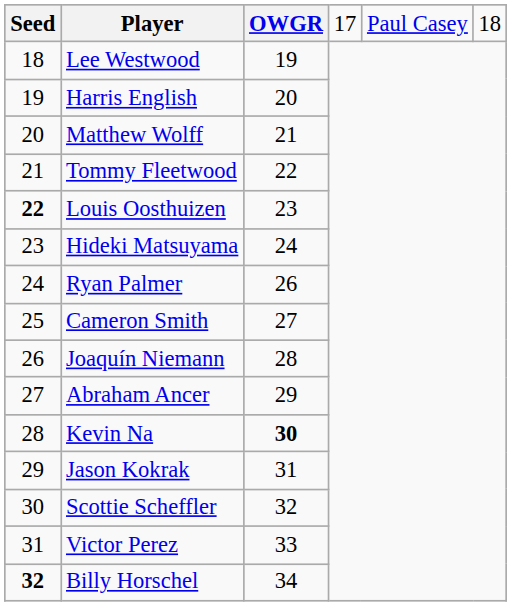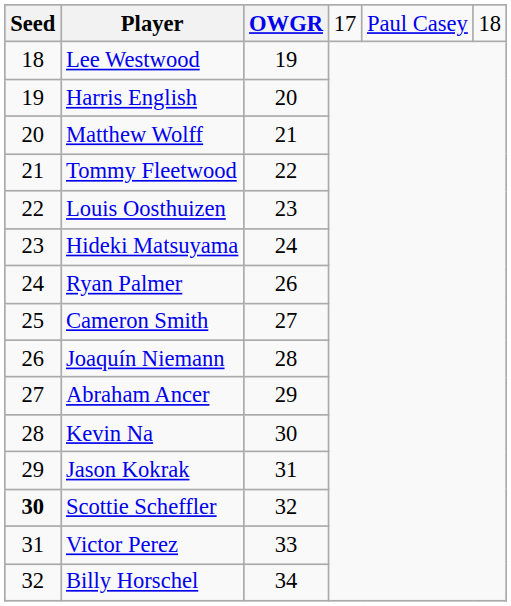(33, 208) bold -> (33, 208) normal
(286, 432) bold -> (286, 432) normal
(33, 506) normal -> (33, 506) bold
(33, 581) bold -> (33, 581) normal
